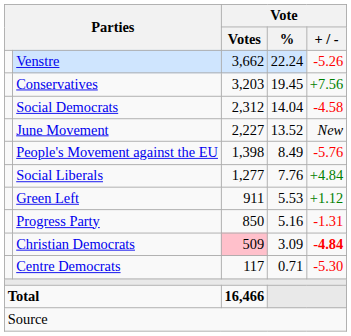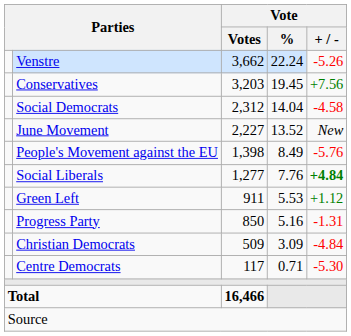(327, 175) normal -> (327, 175) bold
(253, 244) pink background -> (253, 244) no background
(328, 244) bold -> (328, 244) normal
